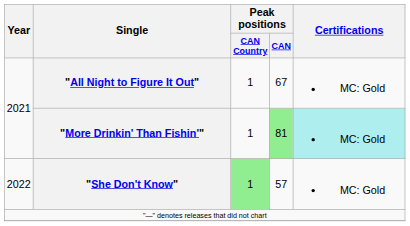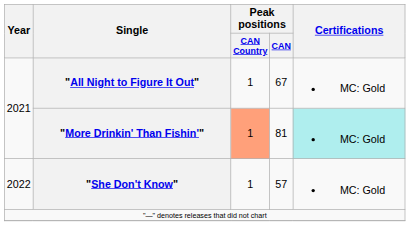(250, 133) no background -> (250, 133) lightsalmon background
(281, 133) lightgreen background -> (281, 133) no background
(250, 184) lightgreen background -> (250, 184) no background
